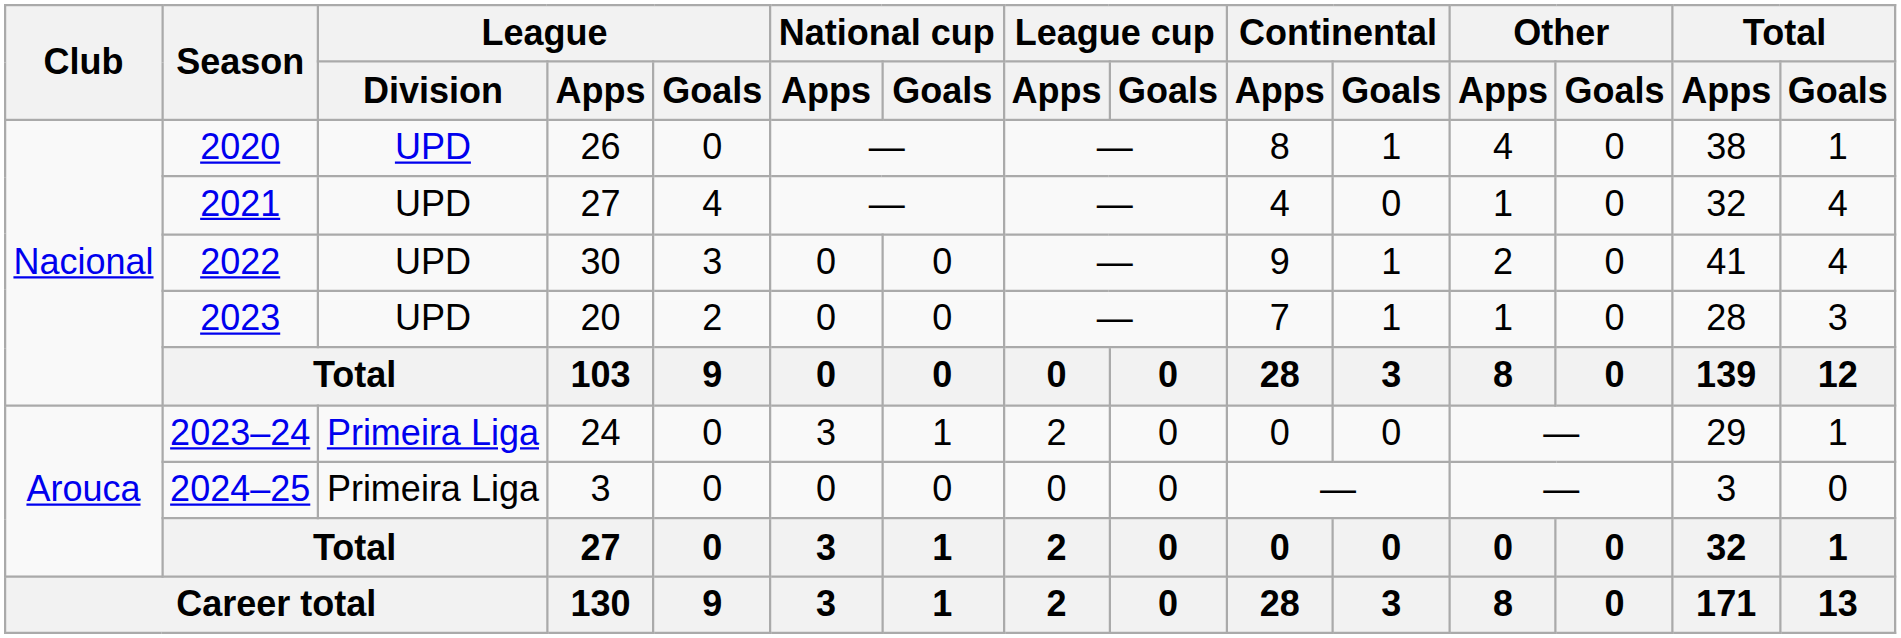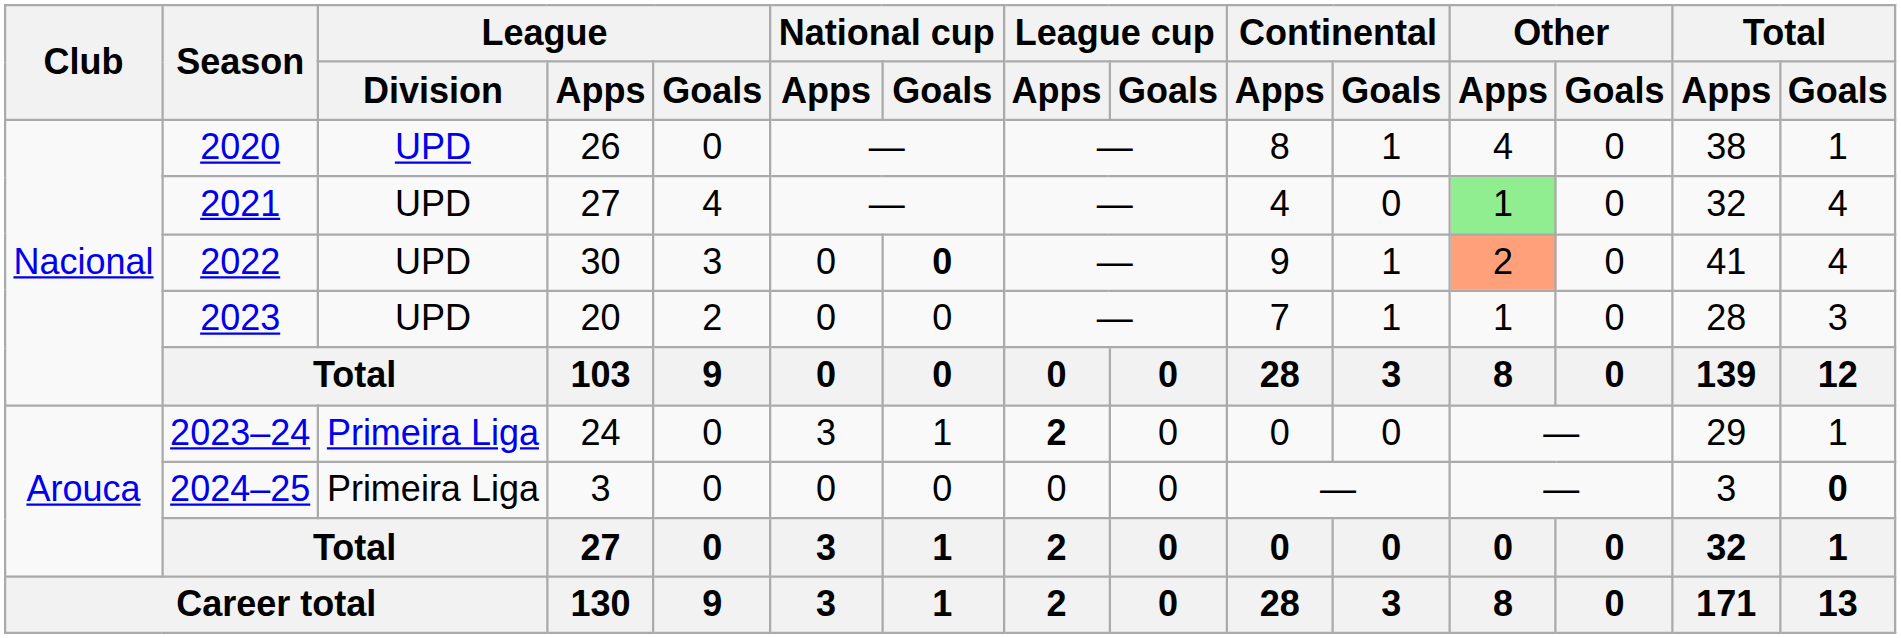(1503, 204) no background -> (1503, 204) lightgreen background
(942, 261) normal -> (942, 261) bold
(1503, 261) no background -> (1503, 261) lightsalmon background
(1056, 432) normal -> (1056, 432) bold
(1838, 489) normal -> (1838, 489) bold
